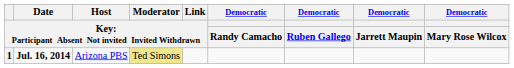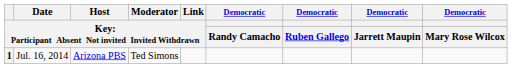(43, 55) bold -> (42, 55) normal
(156, 55) khaki background -> (154, 55) no background
